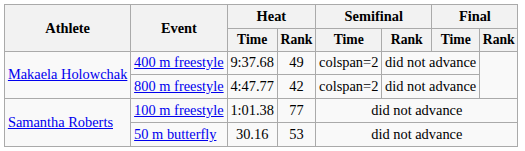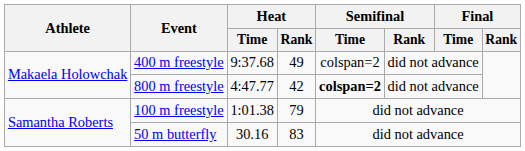(349, 86) normal -> (350, 86) bold
(297, 110) 77 -> (297, 110) 79
(297, 134) 53 -> (297, 134) 83
